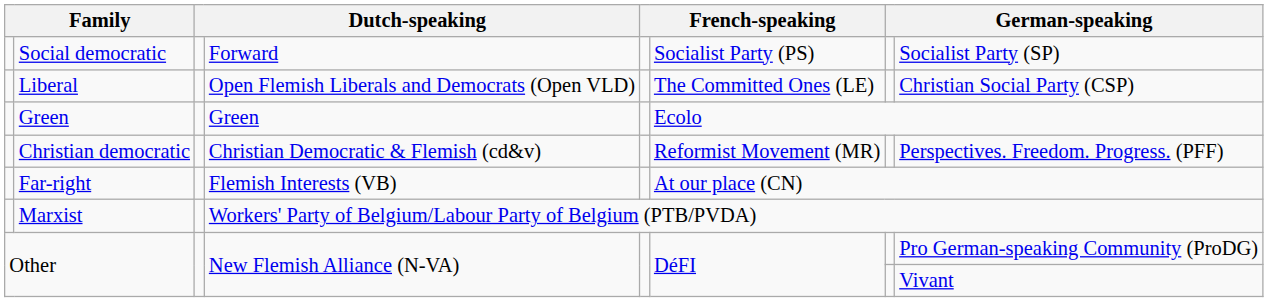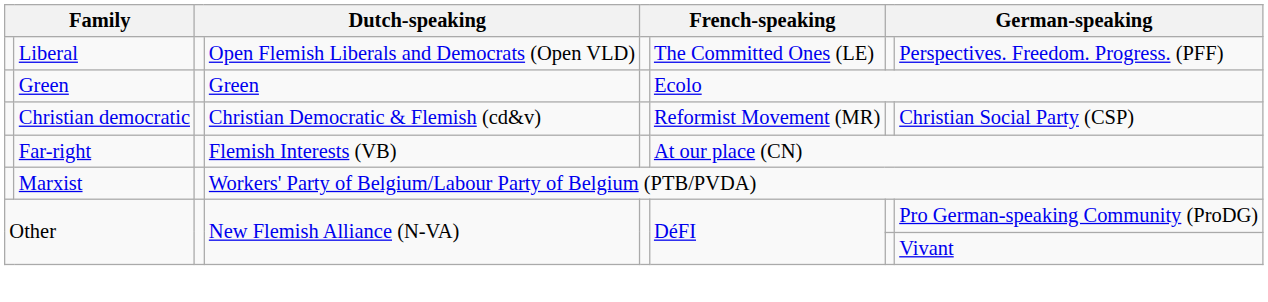- row: (92, 53)
(1017, 85) Christian Social Party (CSP) -> (1061, 53) Perspectives. Freedom. Progress. (PFF)
(1061, 150) Perspectives. Freedom. Progress. (PFF) -> (1017, 118) Christian Social Party (CSP)
